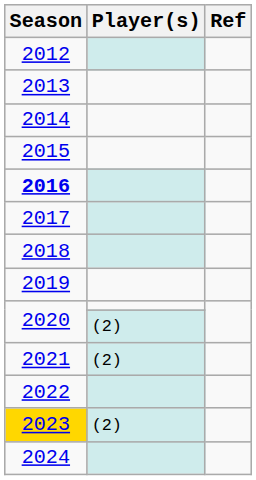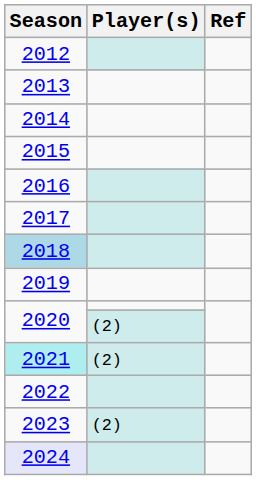(46, 185) bold -> (46, 185) normal
(46, 251) no background -> (46, 251) lightblue background
(46, 359) no background -> (46, 359) paleturquoise background
(46, 425) gold background -> (46, 425) no background
(46, 458) no background -> (46, 458) lavender background
